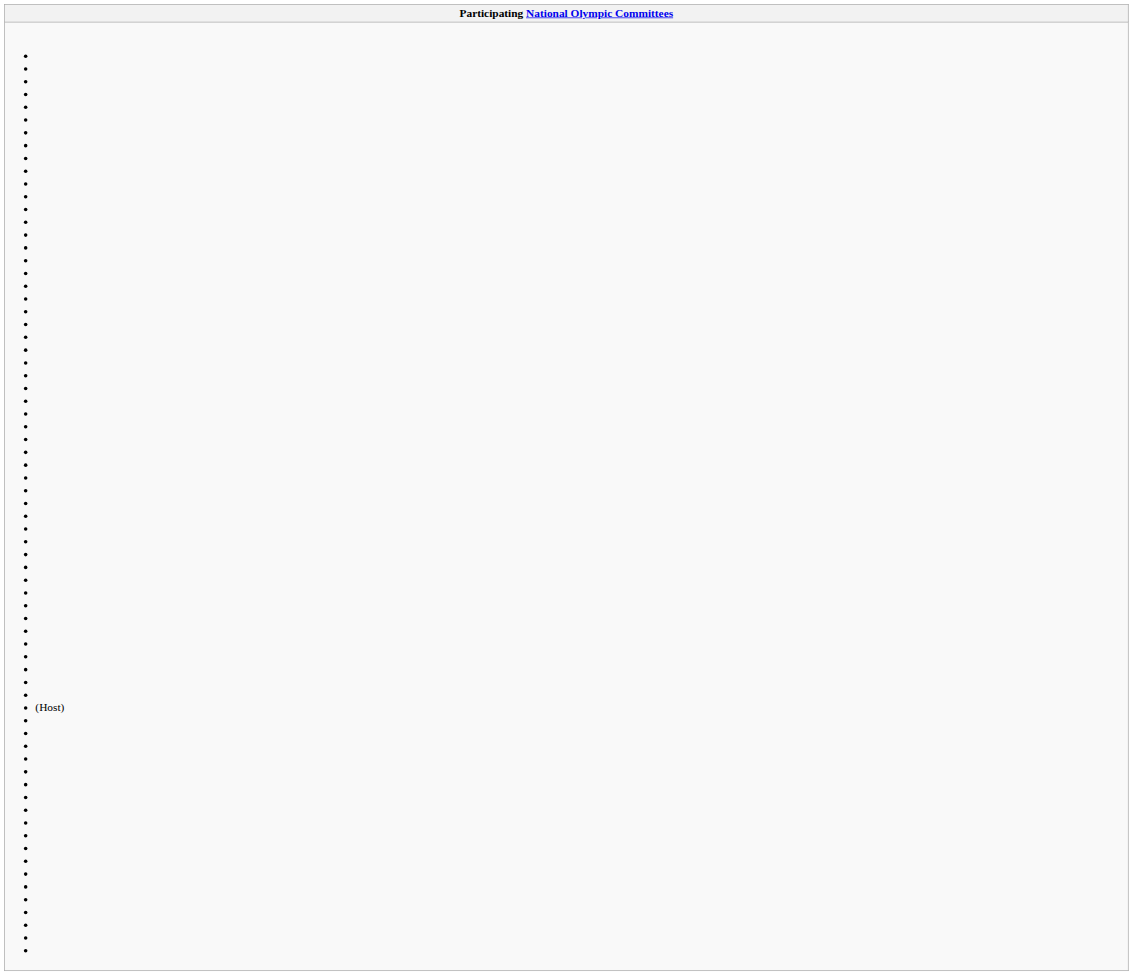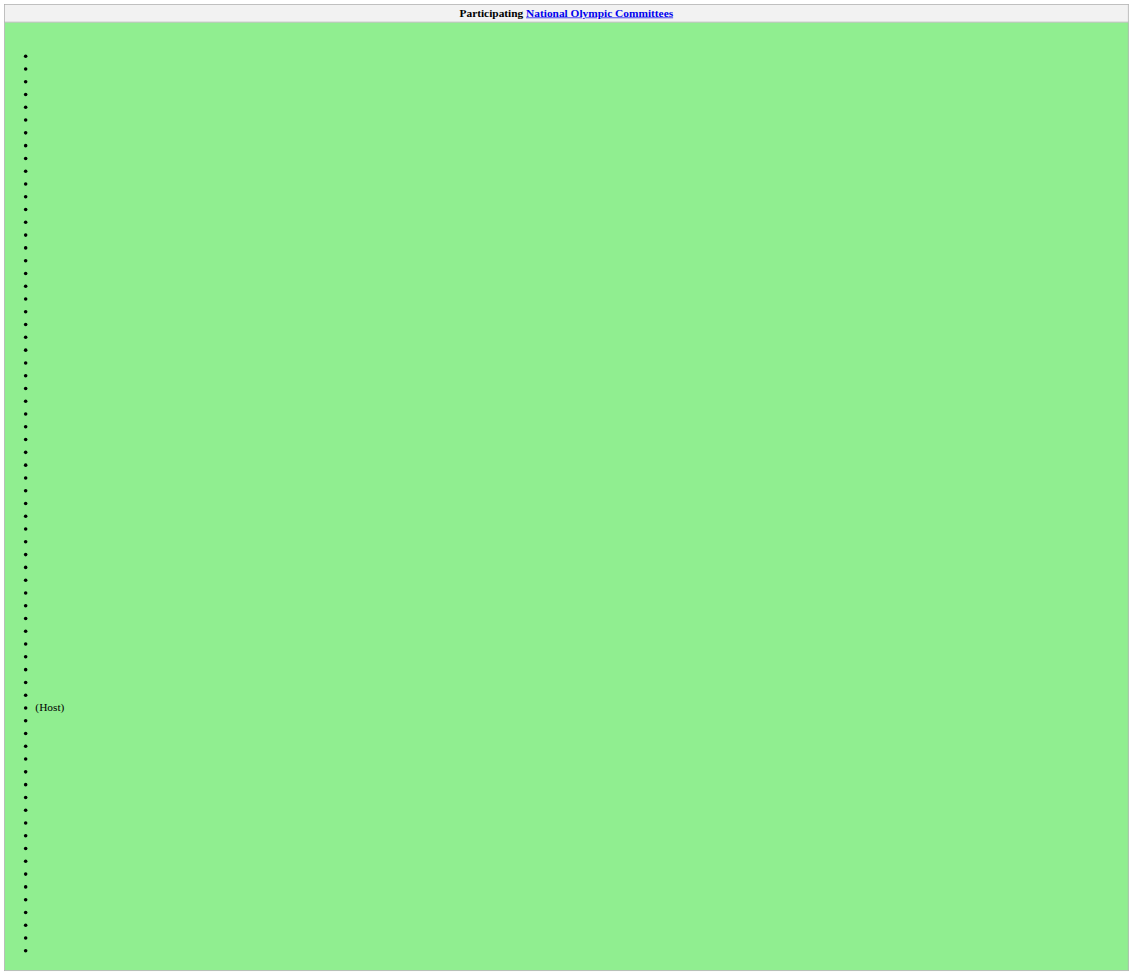(566, 503) no background -> (566, 503) lightgreen background
